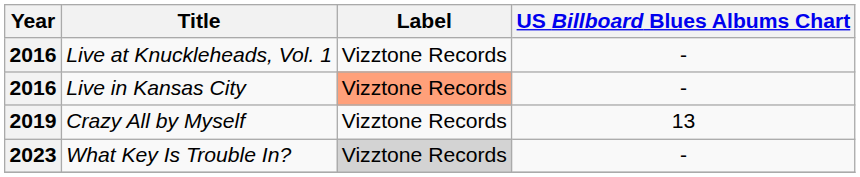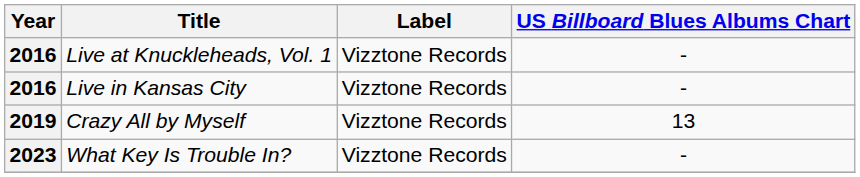(424, 88) lightsalmon background -> (424, 88) no background
(424, 155) lightgrey background -> (424, 155) no background
